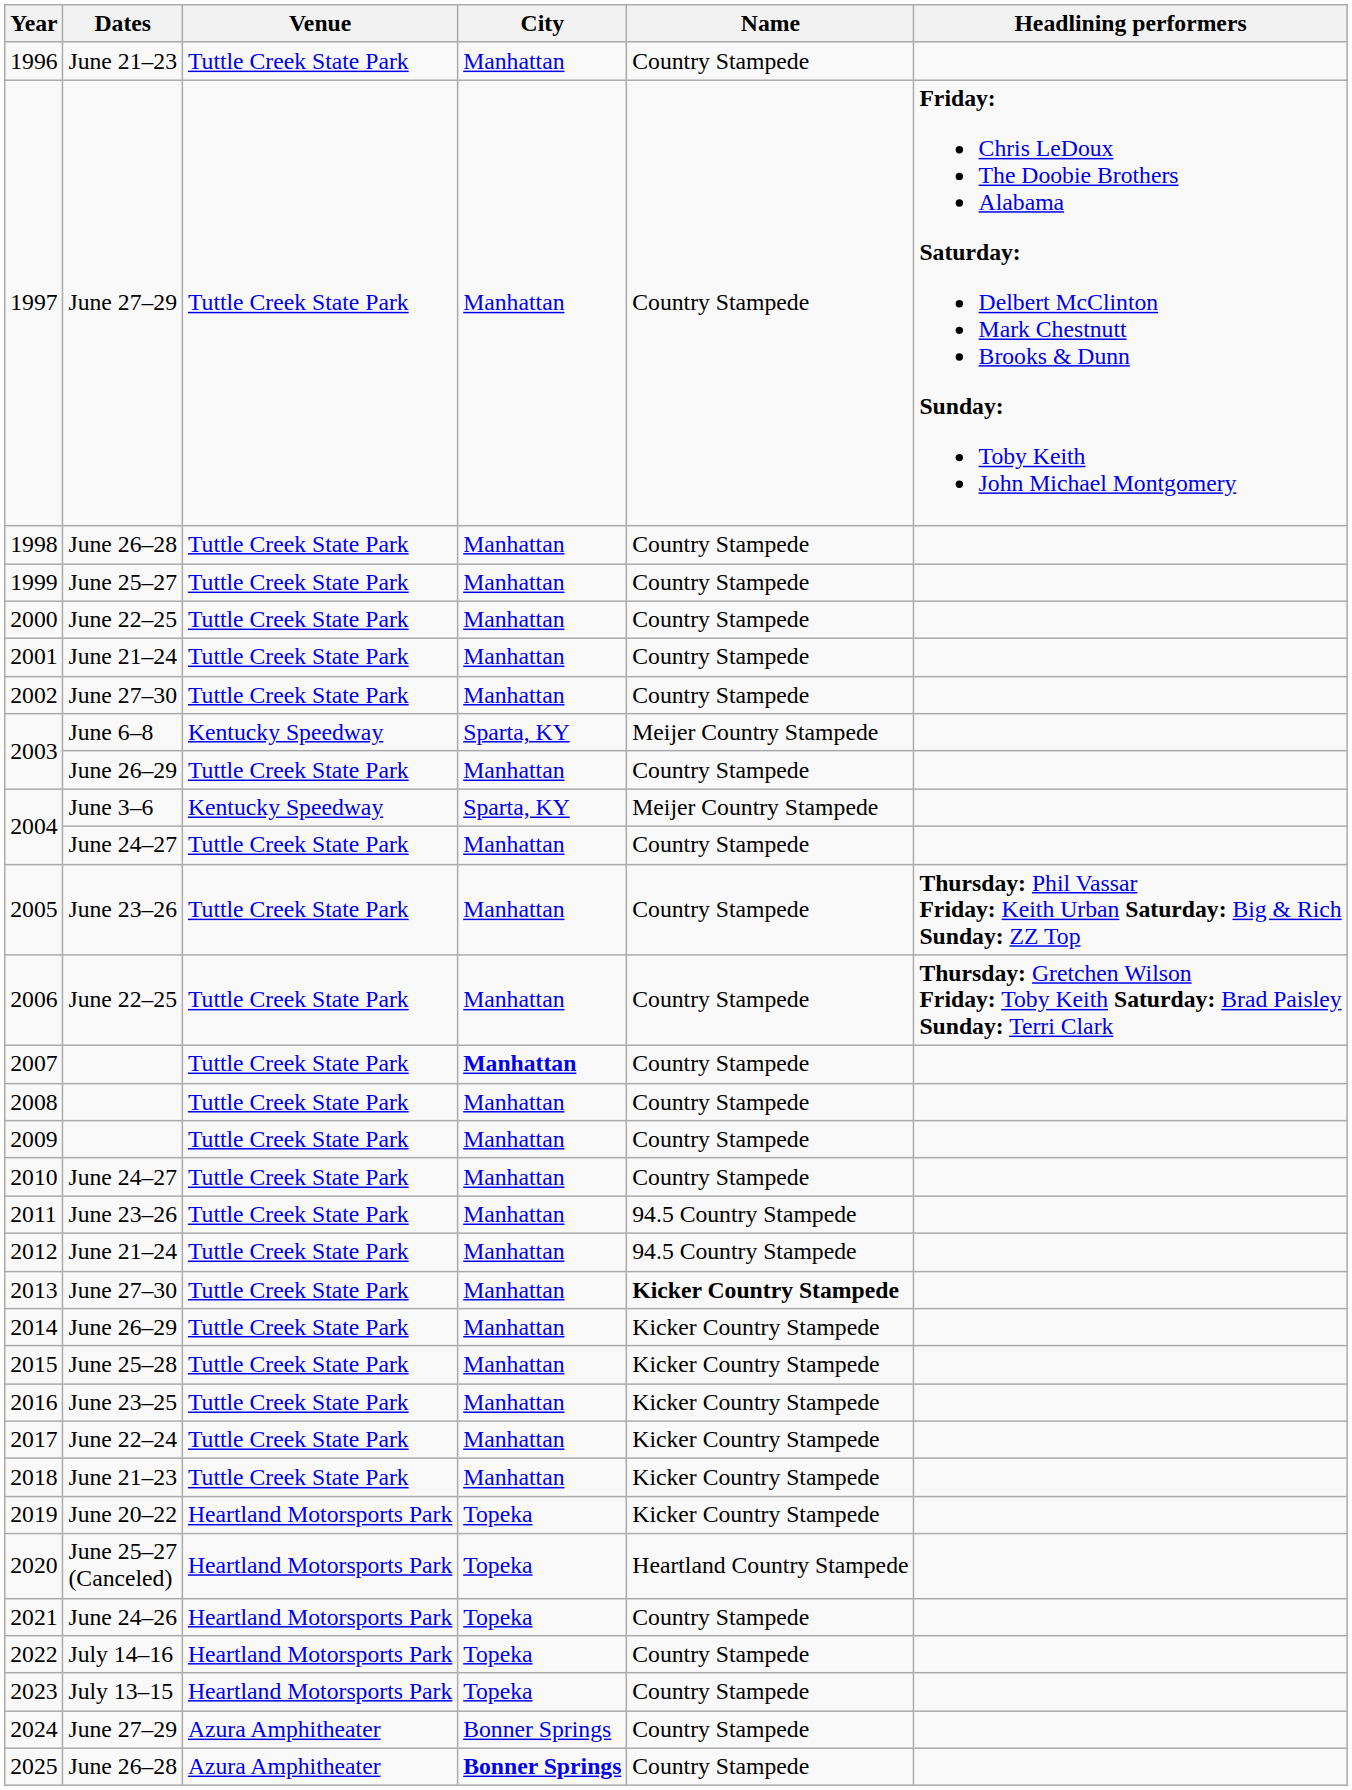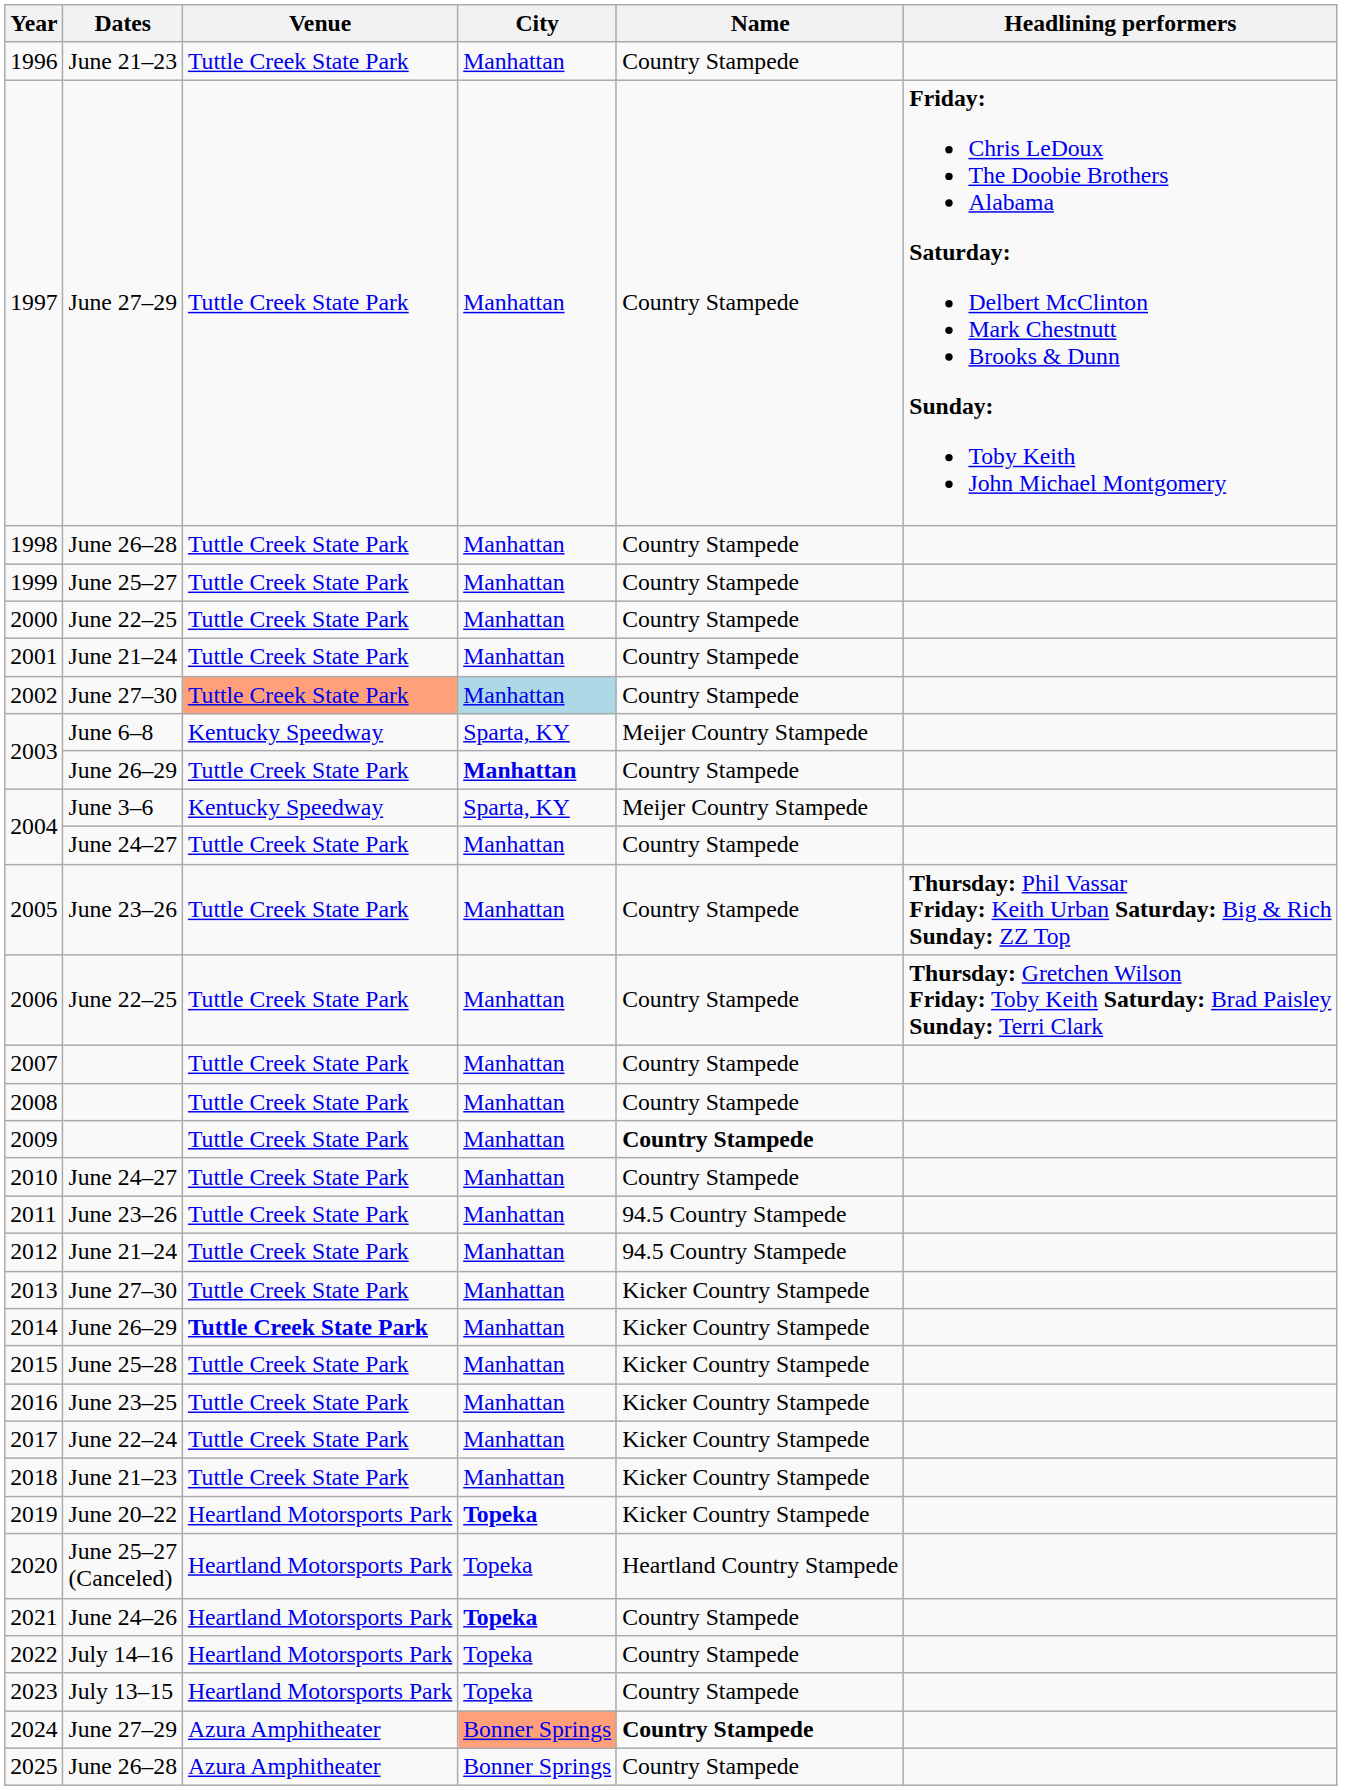(298, 694) no background -> (298, 694) lightsalmon background
(514, 694) no background -> (514, 694) lightblue background
(514, 769) normal -> (520, 769) bold
(520, 1064) bold -> (514, 1064) normal
(721, 1139) normal -> (718, 1139) bold
(766, 1289) bold -> (746, 1289) normal
(298, 1326) normal -> (308, 1326) bold
(498, 1514) normal -> (500, 1514) bold
(498, 1616) normal -> (500, 1616) bold
(537, 1729) no background -> (537, 1729) lightsalmon background
(721, 1729) normal -> (718, 1729) bold
(542, 1766) bold -> (537, 1766) normal
